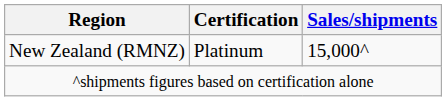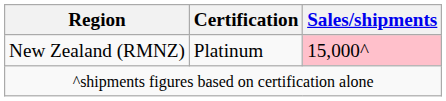(338, 50) no background -> (338, 50) pink background
